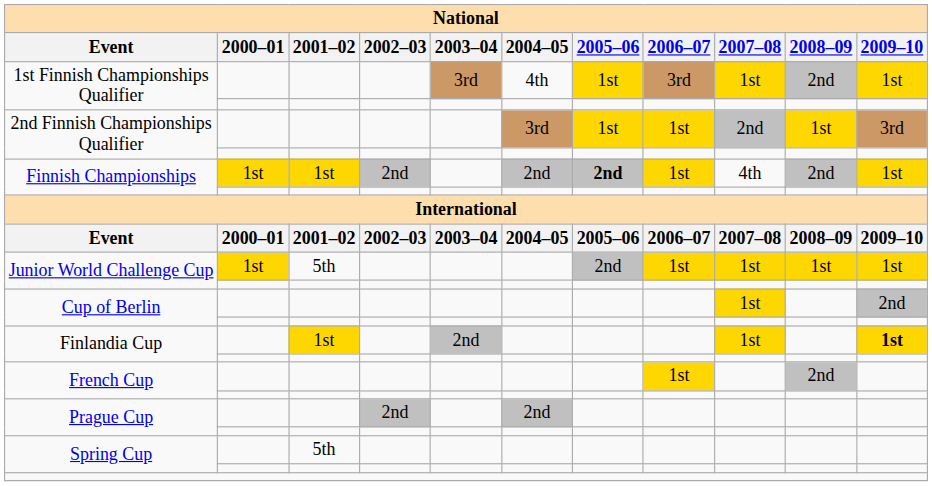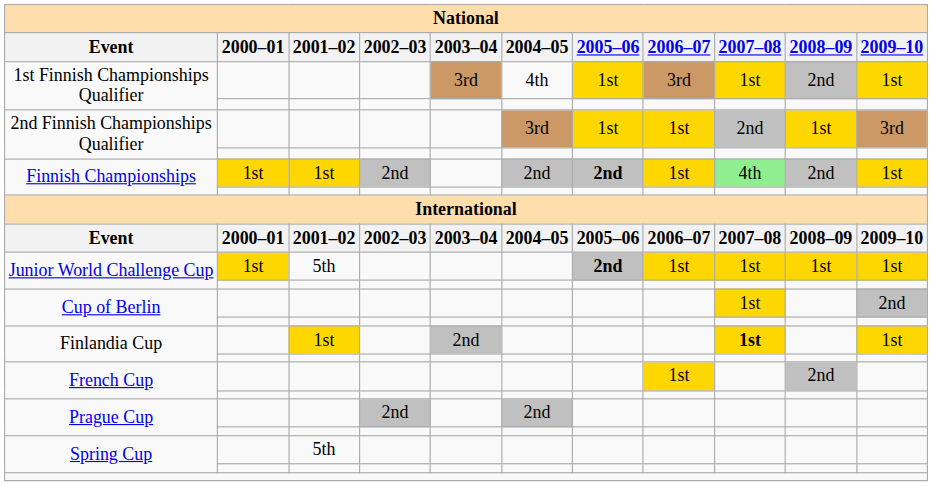(750, 172) no background -> (750, 172) lightgreen background
(608, 266) normal -> (608, 266) bold
(750, 339) normal -> (750, 339) bold
(892, 339) bold -> (892, 339) normal
